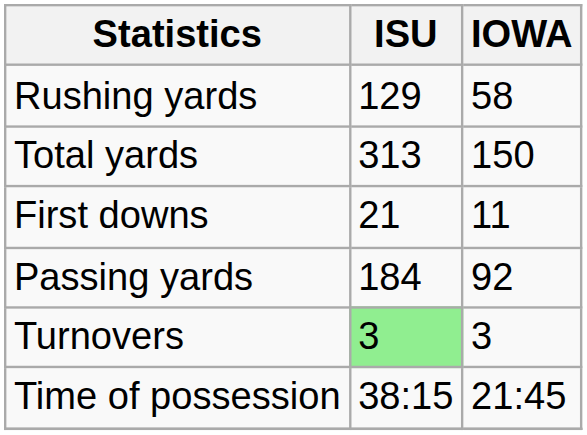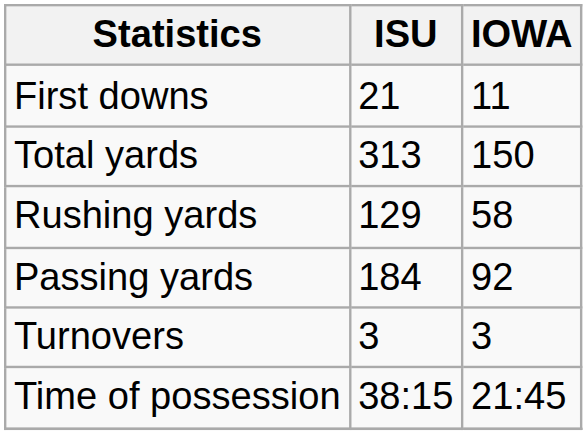rows swapped: (111, 215) <-> (136, 95)
(369, 336) lightgreen background -> (369, 336) no background
